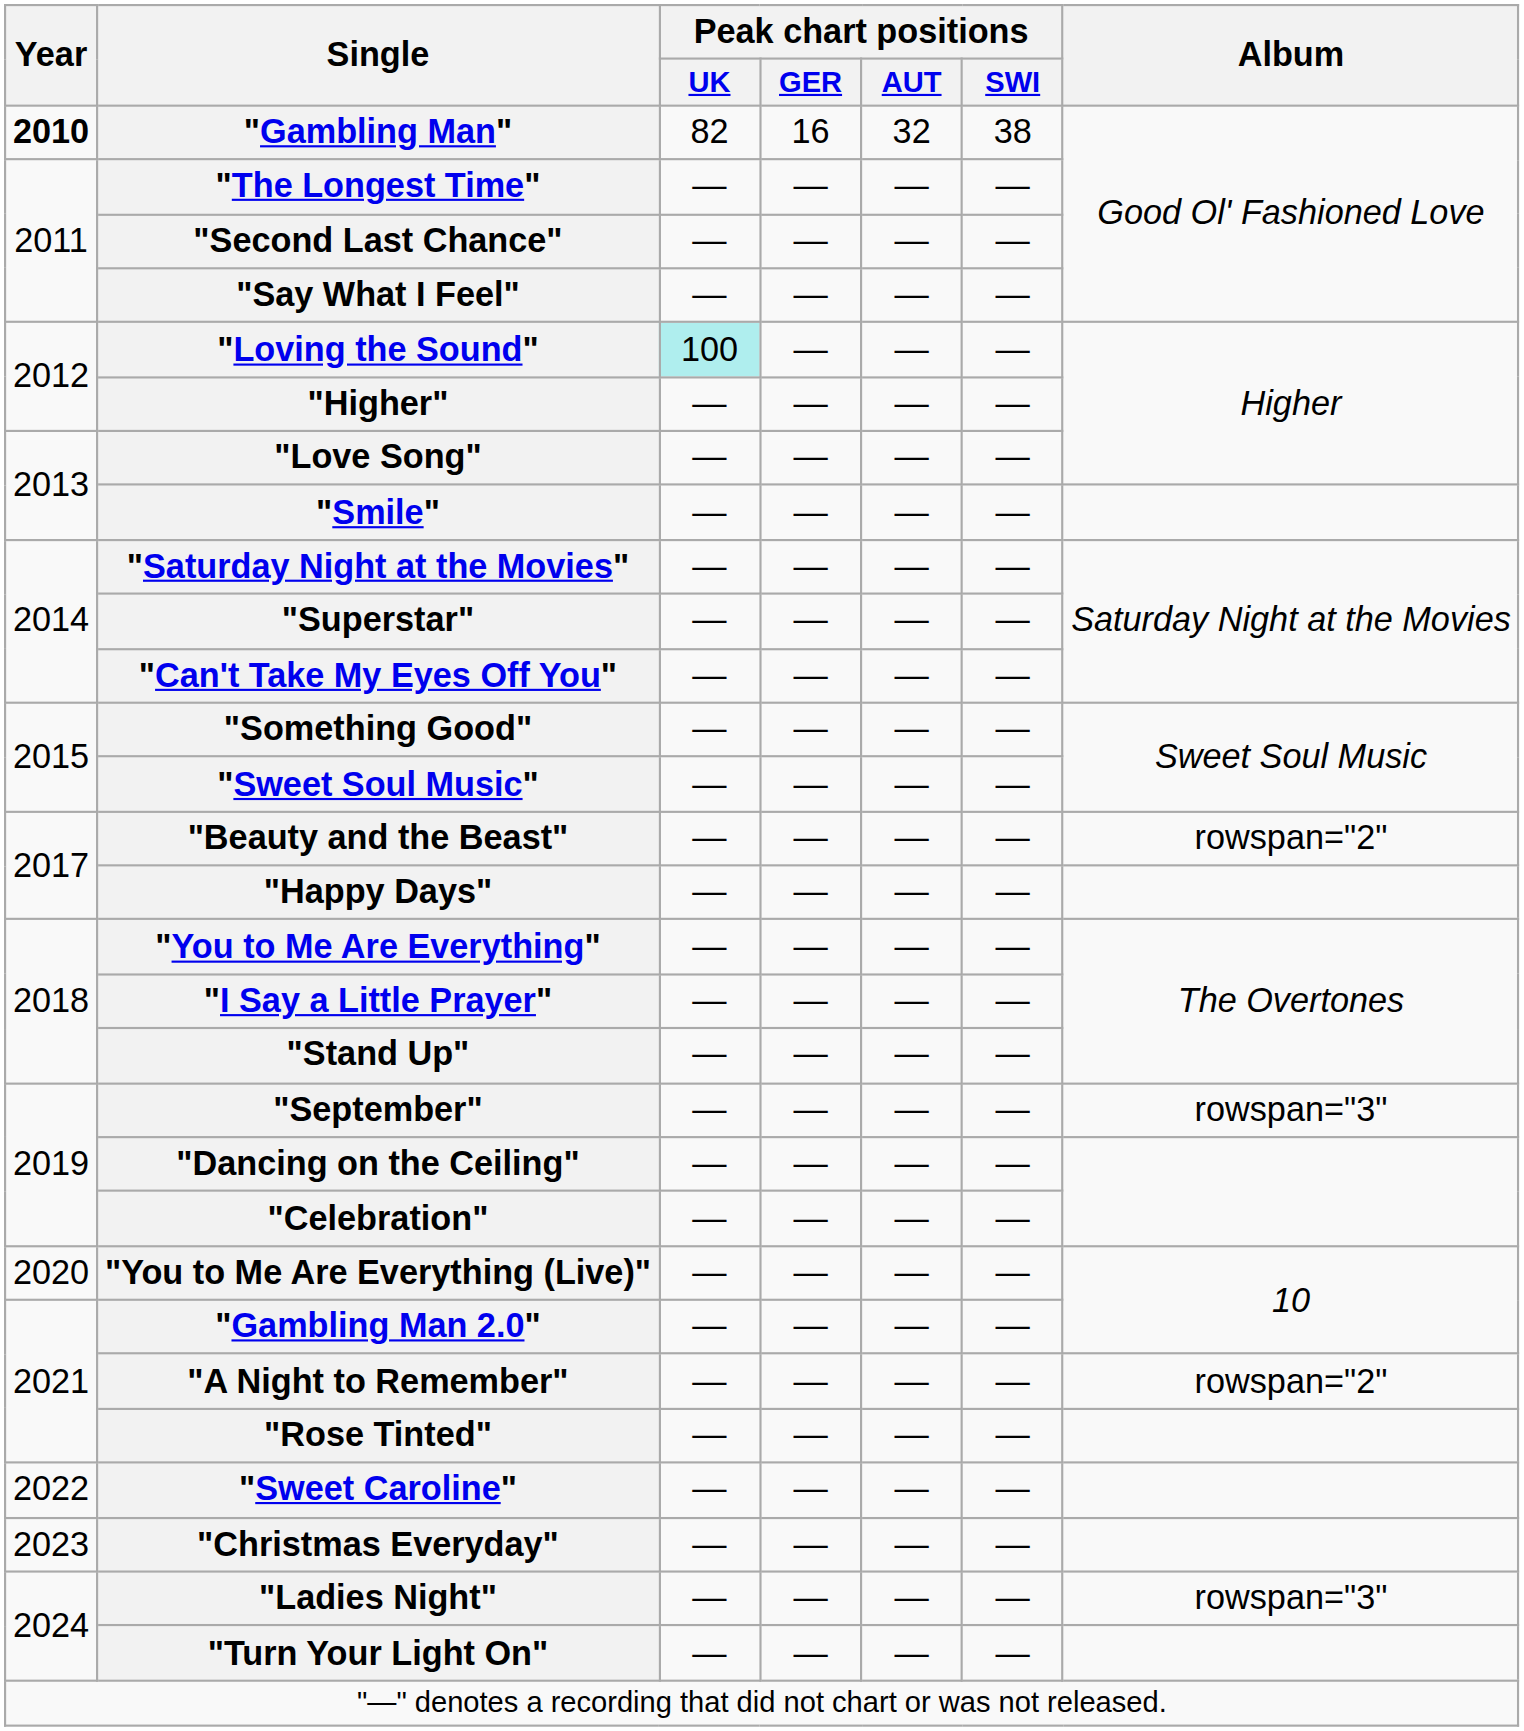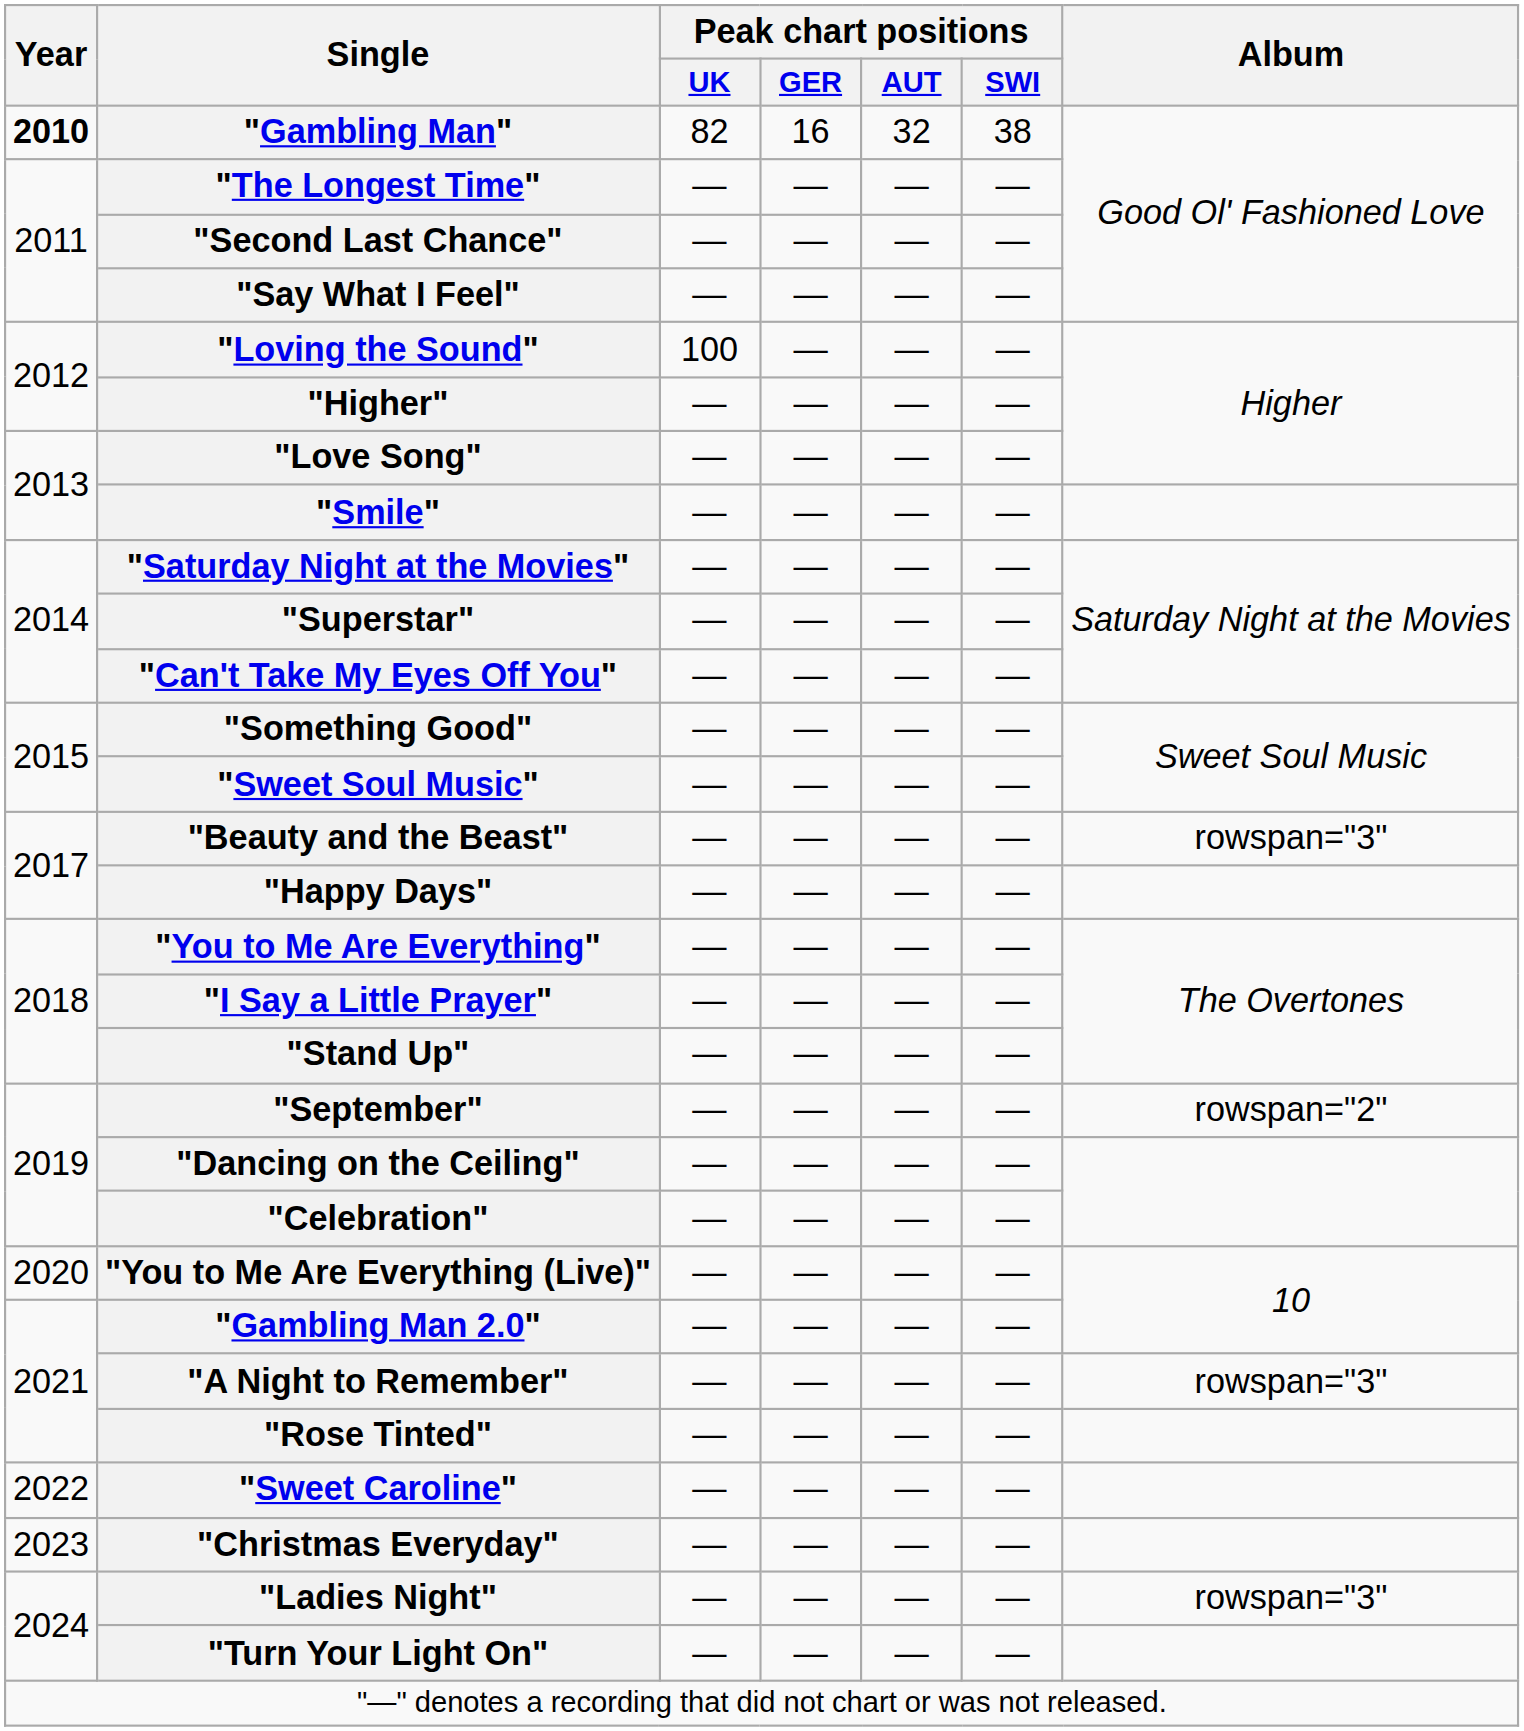(709, 349) paleturquoise background -> (709, 349) no background
(1291, 837) rowspan="2" -> (1291, 837) rowspan="3"
(1291, 1109) rowspan="3" -> (1291, 1109) rowspan="2"
(1291, 1380) rowspan="2" -> (1291, 1380) rowspan="3"
